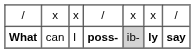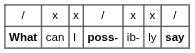(133, 37) lightgrey background -> (133, 37) no background
(153, 37) bold -> (152, 37) normal
